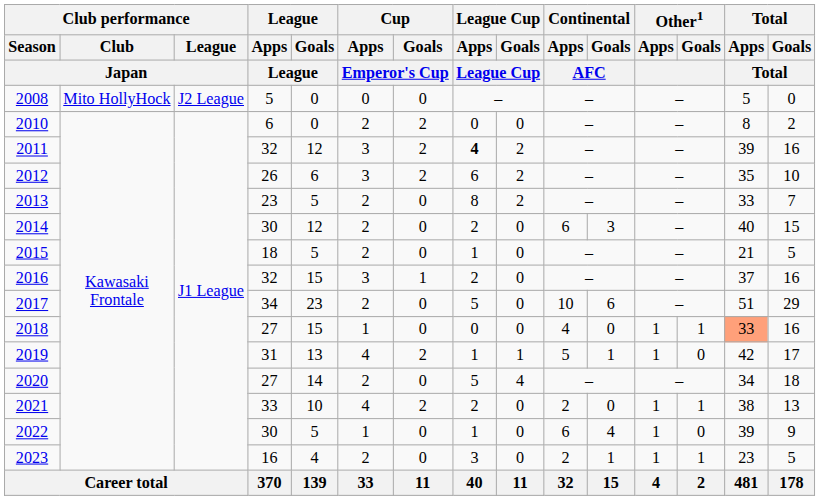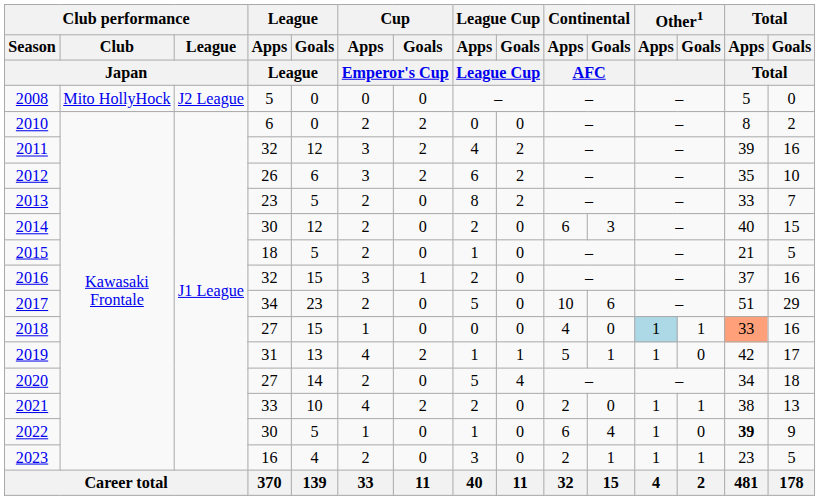(474, 149) bold -> (474, 149) normal
(656, 329) no background -> (656, 329) lightblue background
(746, 431) normal -> (746, 431) bold
